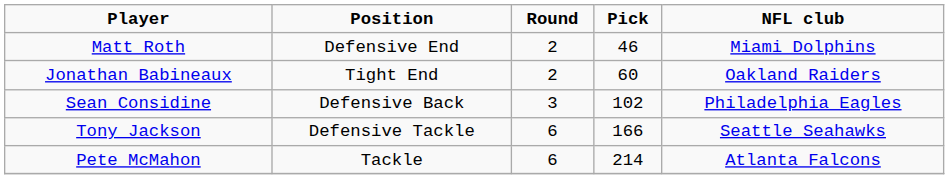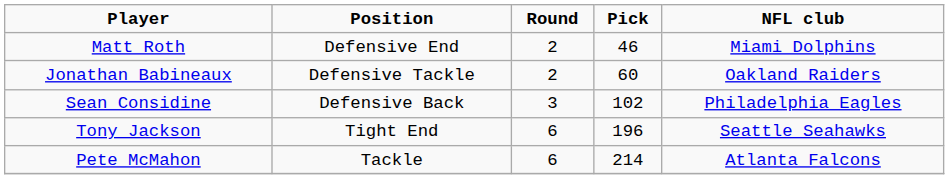(392, 75) Tight End -> (392, 75) Defensive Tackle
(392, 131) Defensive Tackle -> (392, 131) Tight End
(628, 131) 166 -> (628, 131) 196
